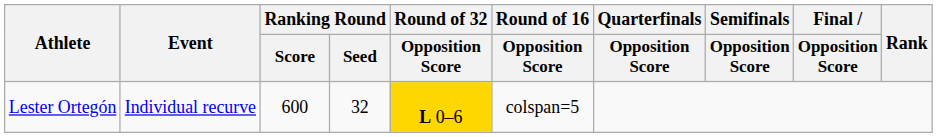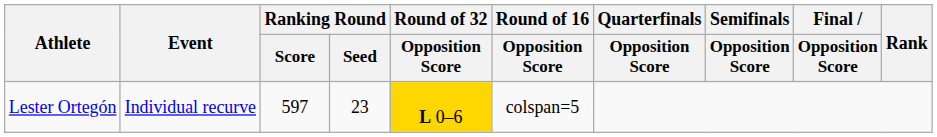(295, 107) 600 -> (295, 107) 597
(360, 107) 32 -> (360, 107) 23
